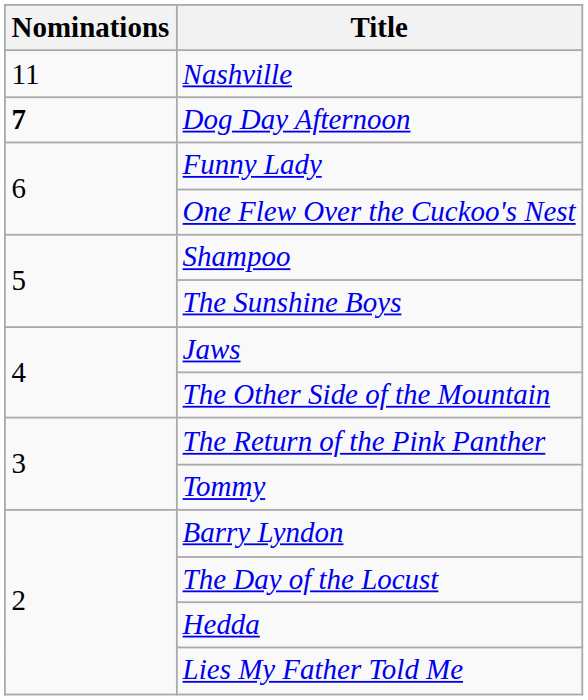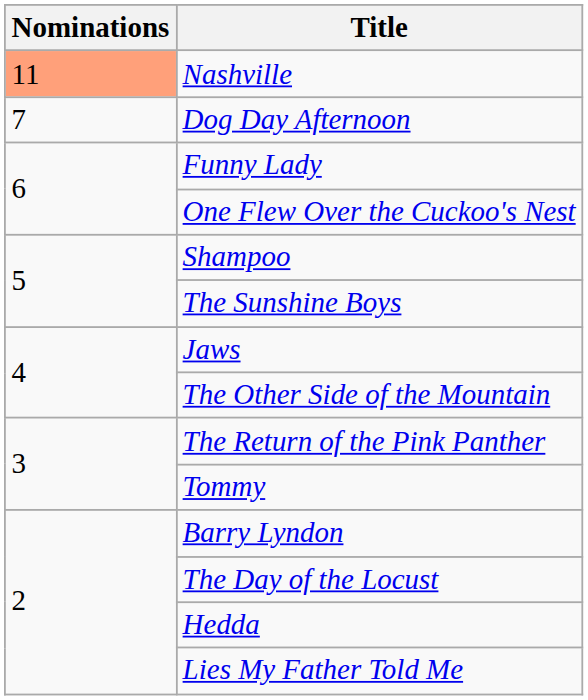(26, 73) no background -> (26, 73) lightsalmon background
(19, 119) bold -> (19, 119) normal
